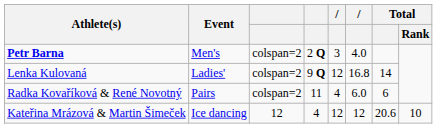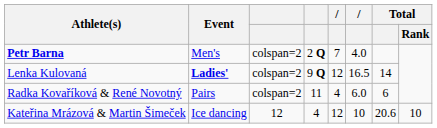(337, 54) 3 -> (337, 54) 7
(208, 73) normal -> (210, 73) bold
(359, 73) 16.8 -> (359, 73) 16.5
(359, 113) 12 -> (359, 113) 10
